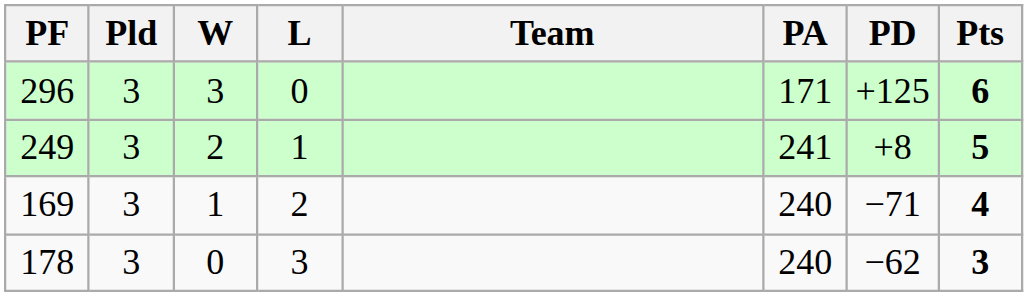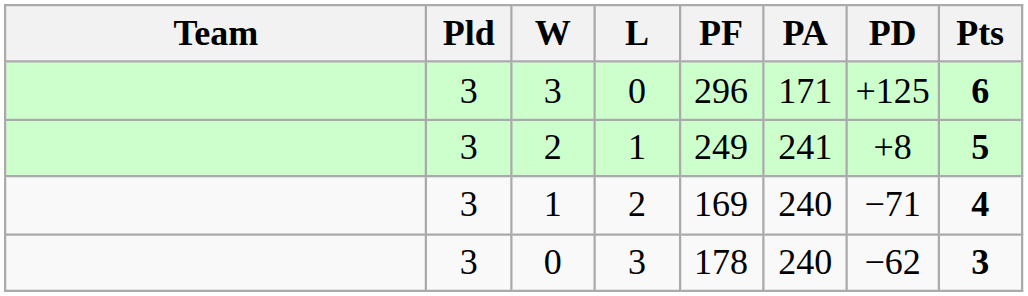columns swapped: (552, 33) <-> (47, 33)
